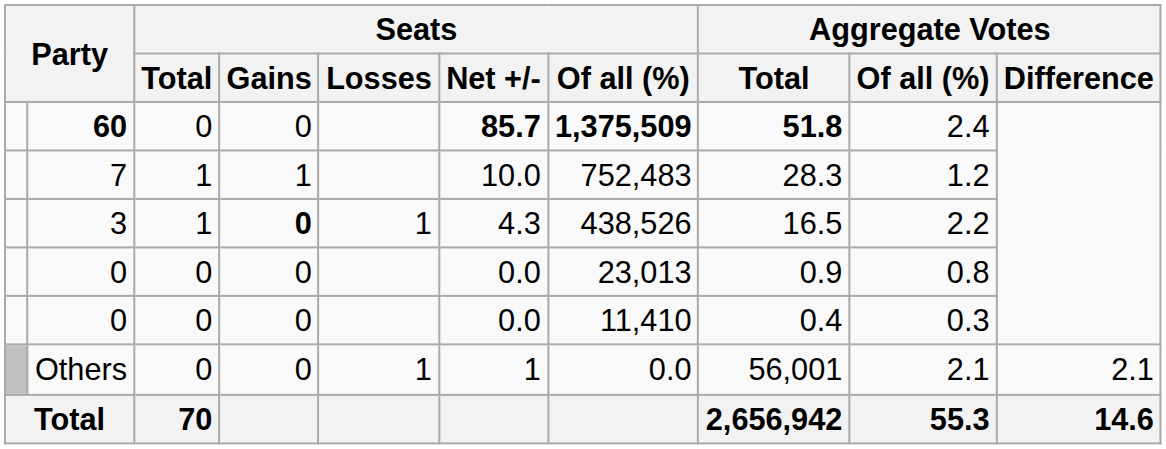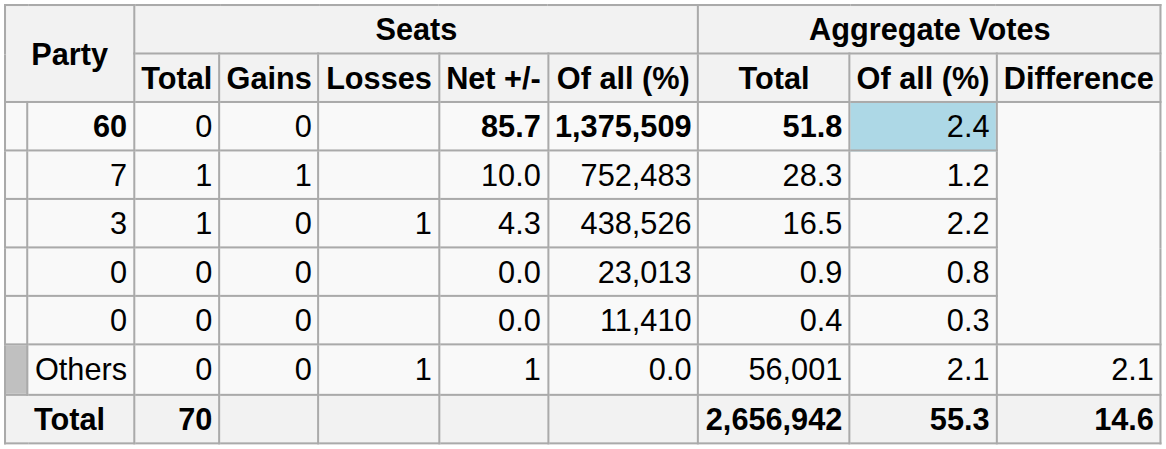(968, 127) no background -> (968, 127) lightblue background
(303, 224) bold -> (303, 224) normal
